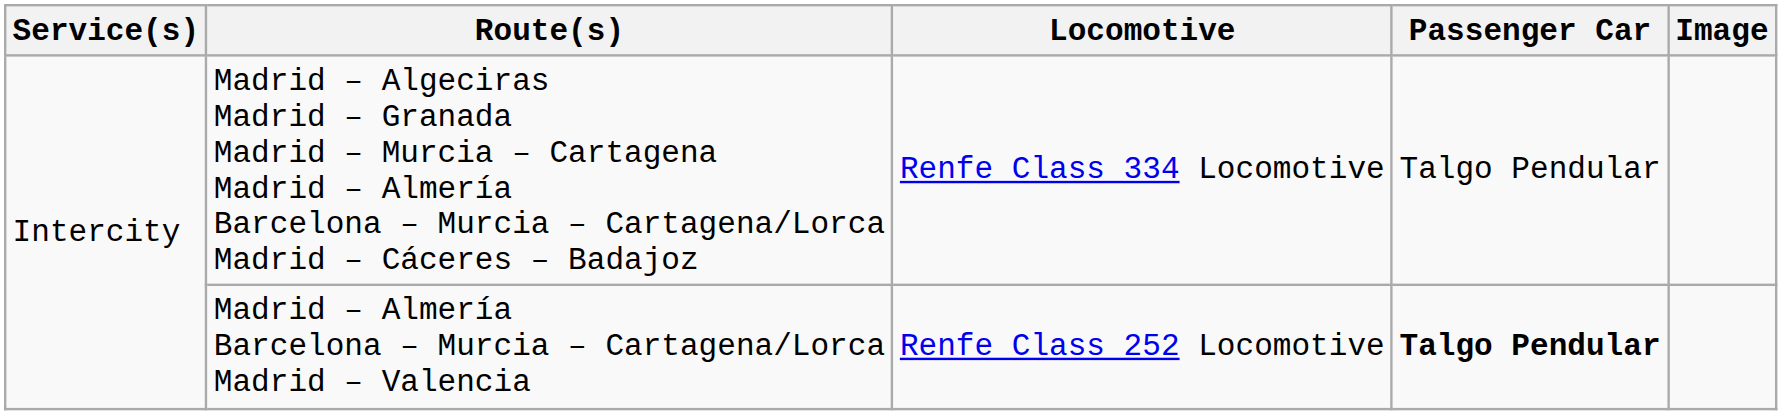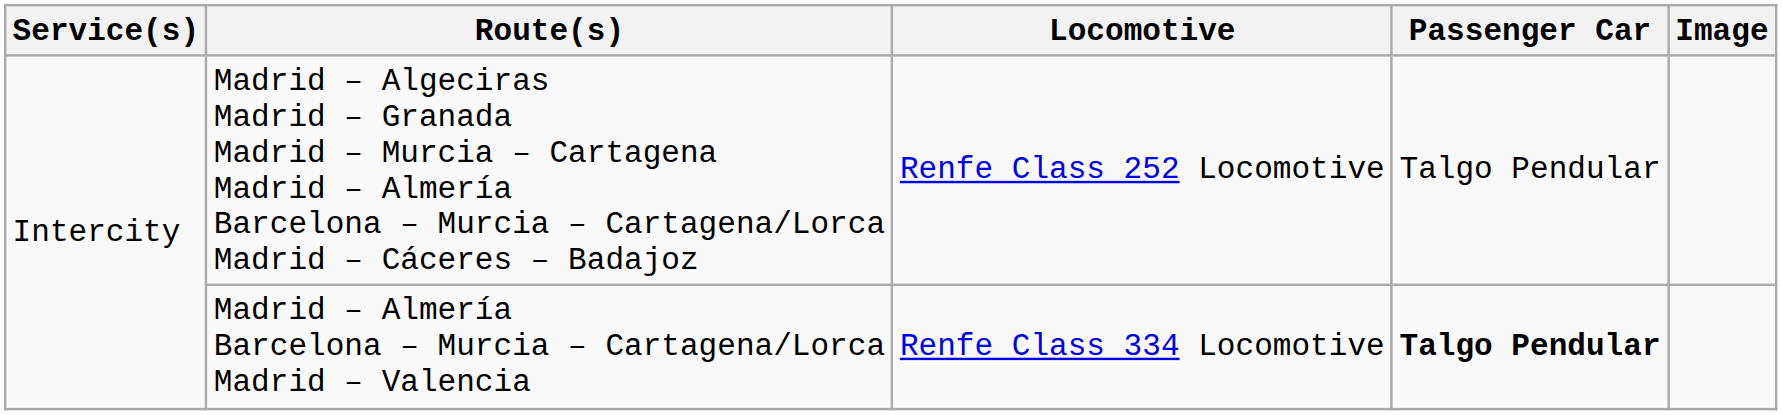(1142, 171) Renfe Class 334 Locomotive -> (1142, 171) Renfe Class 252 Locomotive
(1142, 347) Renfe Class 252 Locomotive -> (1142, 347) Renfe Class 334 Locomotive
